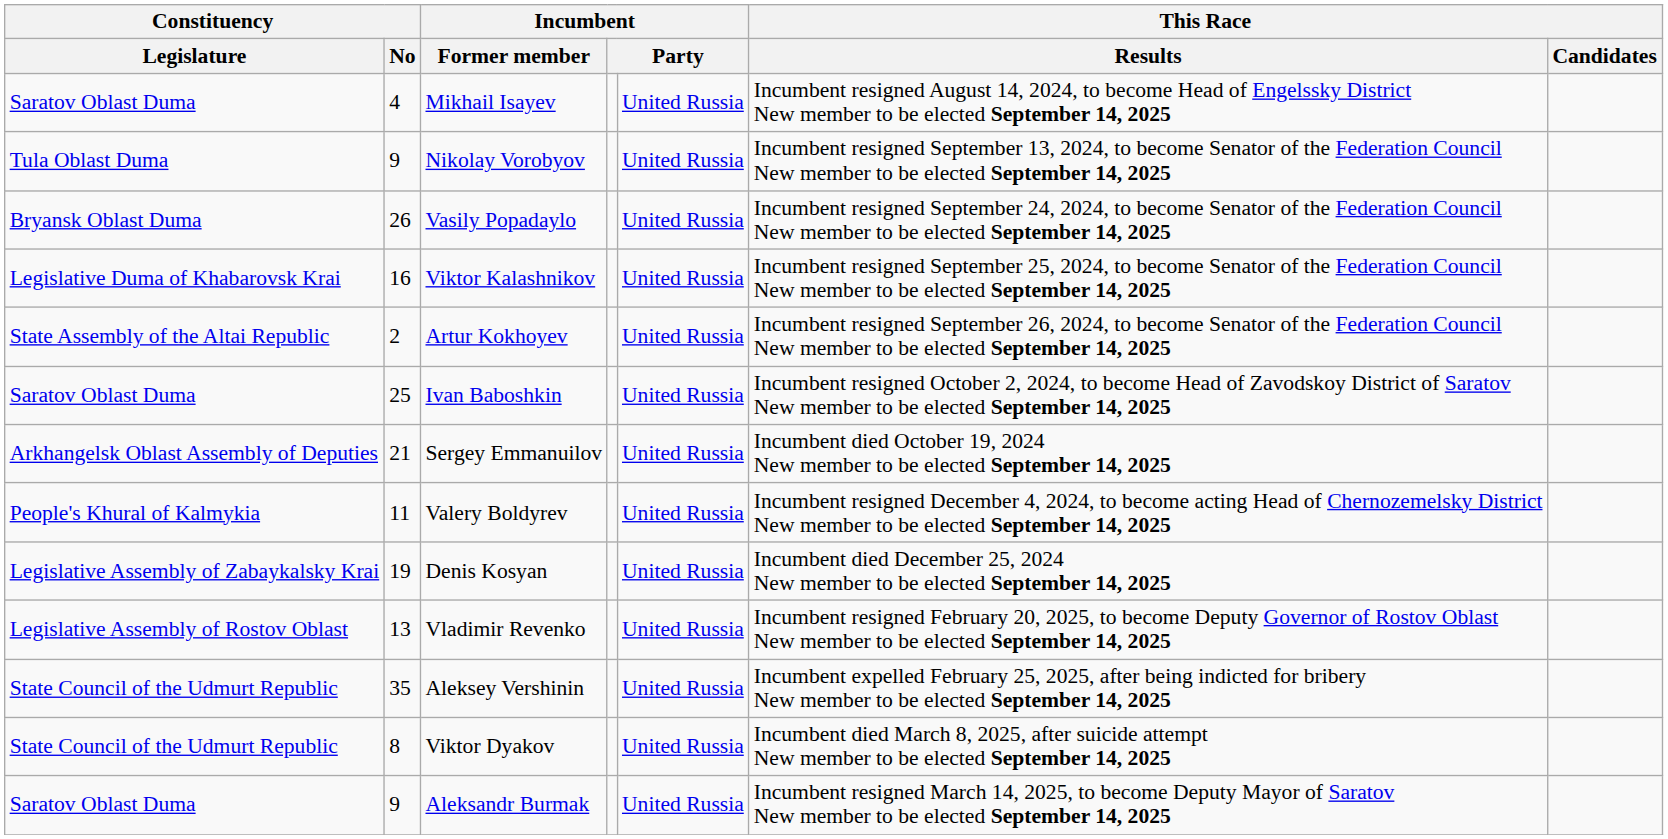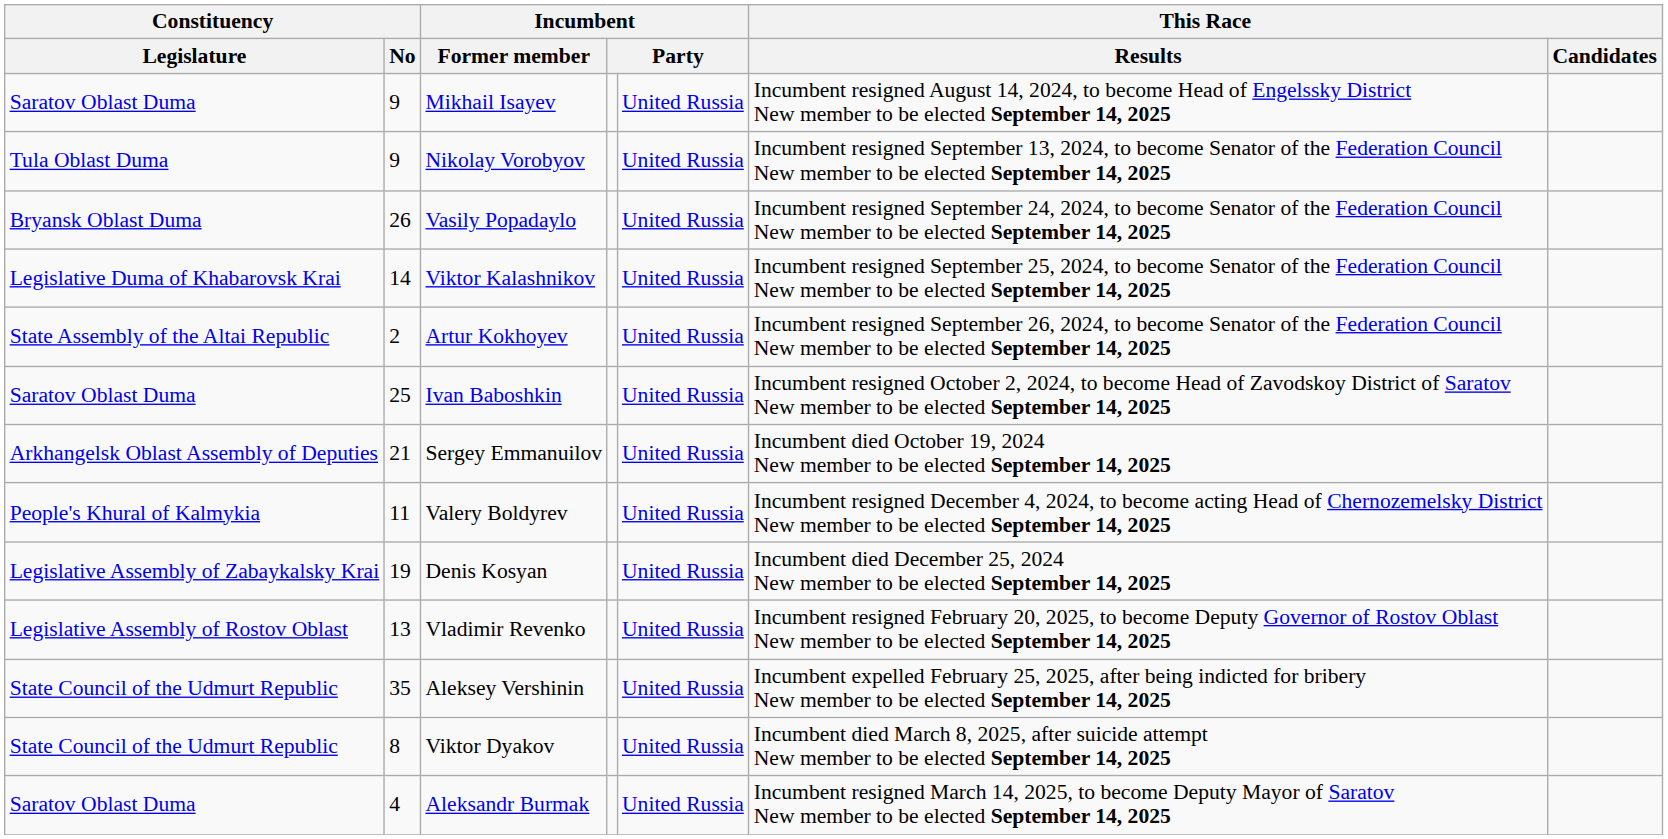(395, 102) 4 -> (395, 102) 9
(400, 277) 16 -> (400, 277) 14
(395, 804) 9 -> (395, 804) 4
